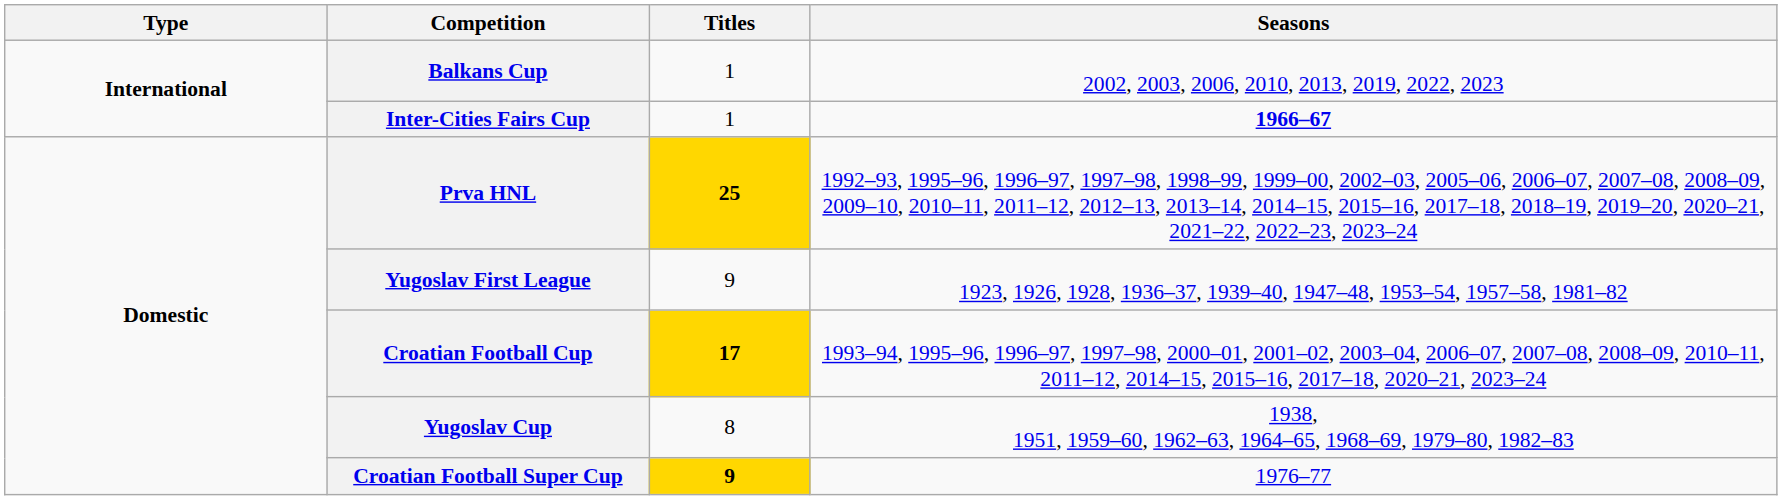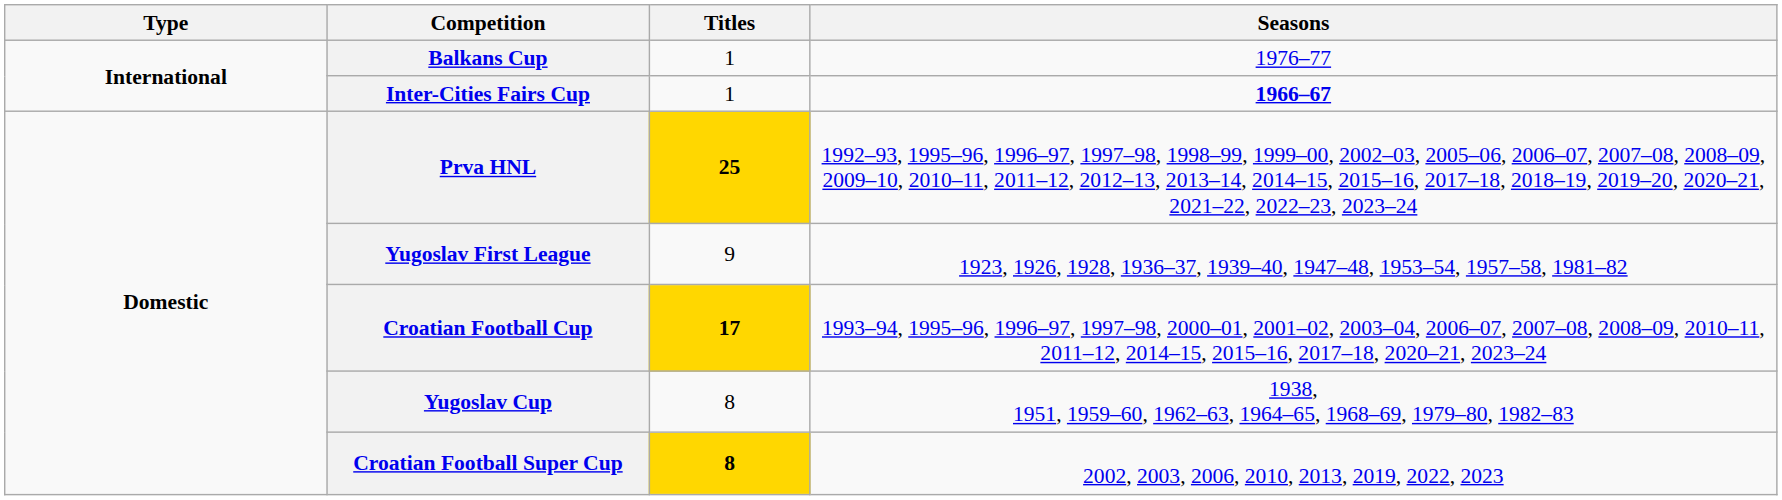(1293, 83) 2002, 2003, 2006, 2010, 2013, 2019, 2022, 2023 -> (1293, 58) 1976–77
(730, 476) 9 -> (730, 463) 8
(1293, 476) 1976–77 -> (1293, 476) 2002, 2003, 2006, 2010, 2013, 2019, 2022, 2023
